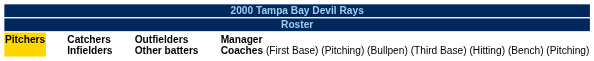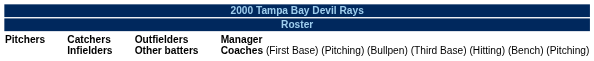(25, 39) gold background -> (25, 39) no background
